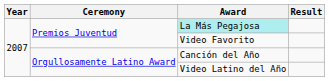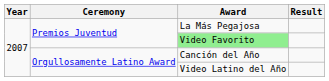(220, 26) paleturquoise background -> (220, 26) no background
(217, 40) no background -> (217, 40) lightgreen background
